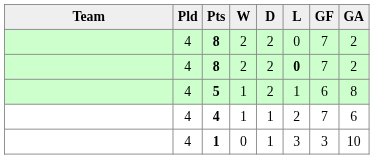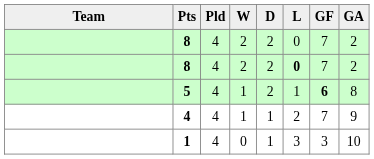columns swapped: (216, 16) <-> (188, 16)
(324, 91) normal -> (324, 91) bold
(354, 116) 6 -> (354, 116) 9
